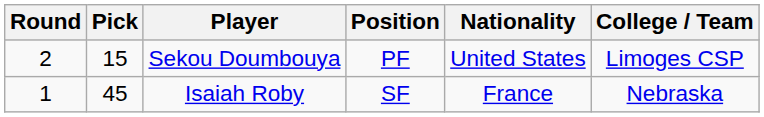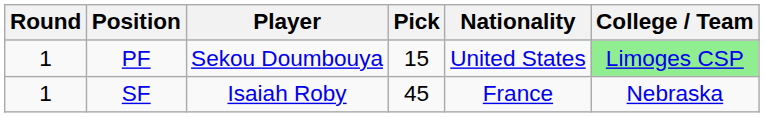columns swapped: (115, 22) <-> (395, 22)
(46, 58) 2 -> (46, 58) 1
(675, 58) no background -> (675, 58) lightgreen background
